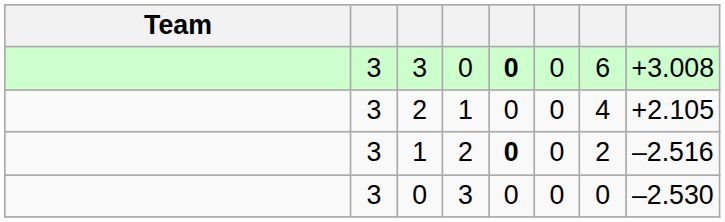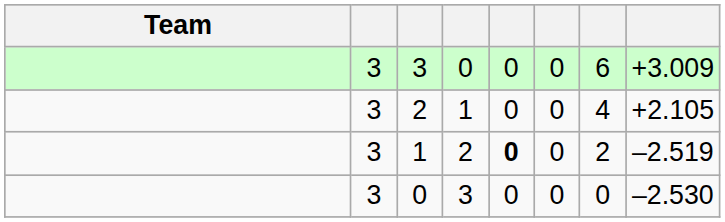(511, 68) bold -> (511, 68) normal
(673, 68) +3.008 -> (673, 68) +3.009
(673, 152) –2.516 -> (673, 152) –2.519
